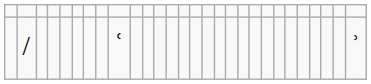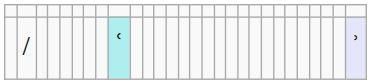(119, 46) no background -> (119, 46) paleturquoise background
(356, 47) no background -> (356, 47) lavender background
